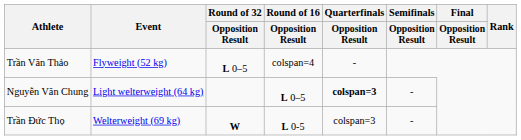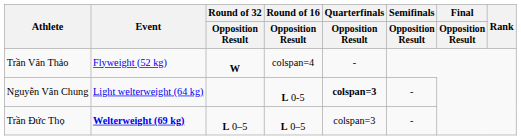(235, 69) L 0–5 -> (235, 69) W
(293, 98) L 0–5 -> (293, 98) L 0-5
(137, 121) normal -> (139, 121) bold
(235, 127) W -> (235, 127) L 0–5
(293, 127) L 0-5 -> (293, 127) L 0–5
